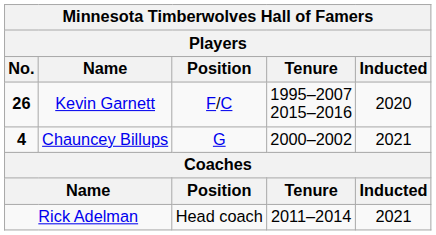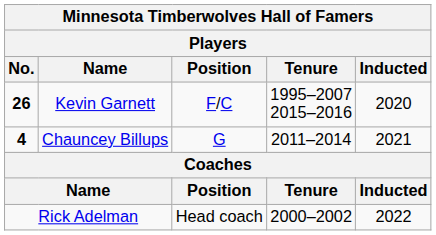(311, 139) 2000–2002 -> (311, 139) 2011–2014
(311, 216) 2011–2014 -> (311, 216) 2000–2002
(394, 216) 2021 -> (394, 216) 2022
